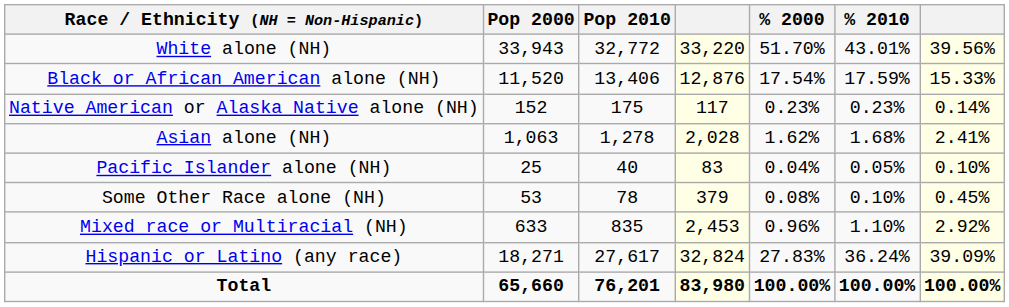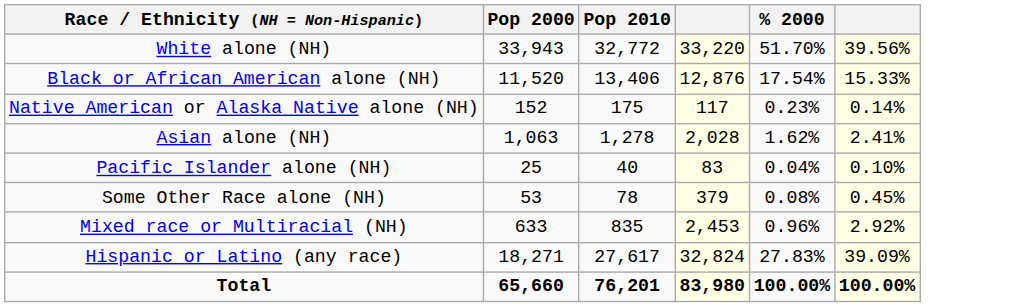- column: (877, 20)
